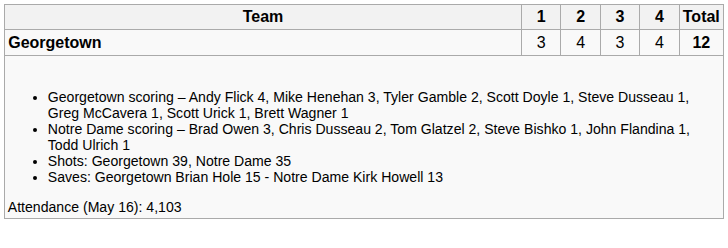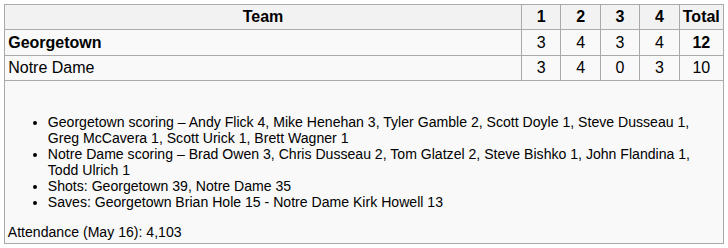+ row: (51, 67)
